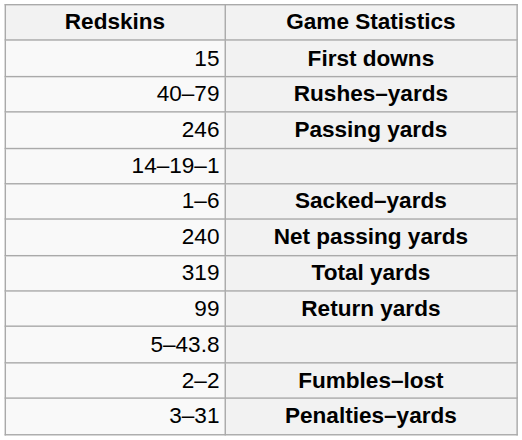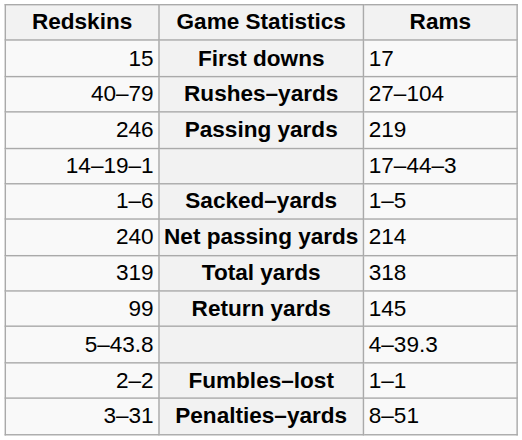+ column: (440, 22)
